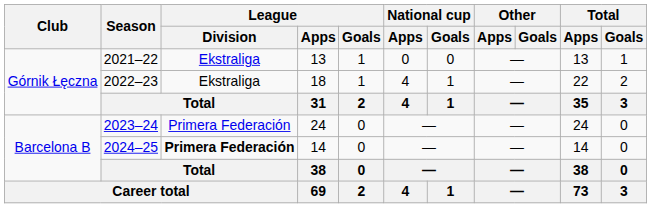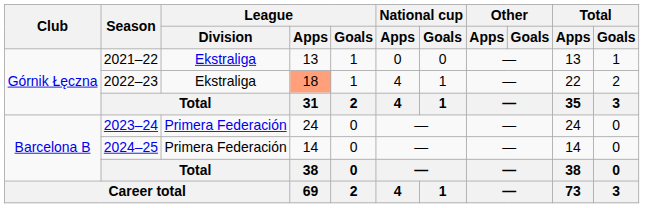(318, 81) no background -> (310, 81) lightsalmon background
(229, 147) bold -> (226, 147) normal
